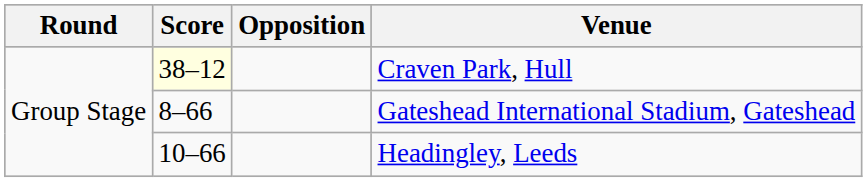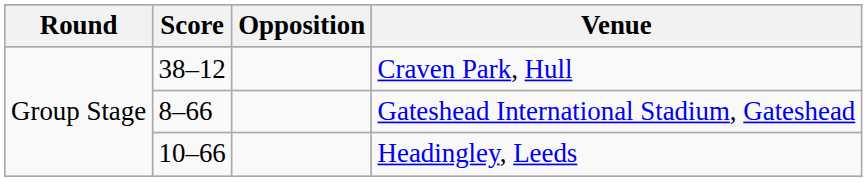(192, 68) lightyellow background -> (192, 68) no background
